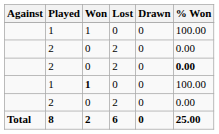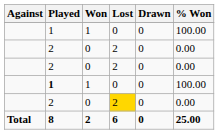(185, 66) bold -> (185, 66) normal
(51, 84) normal -> (51, 84) bold
(88, 84) bold -> (88, 84) normal
(115, 102) no background -> (115, 102) gold background
